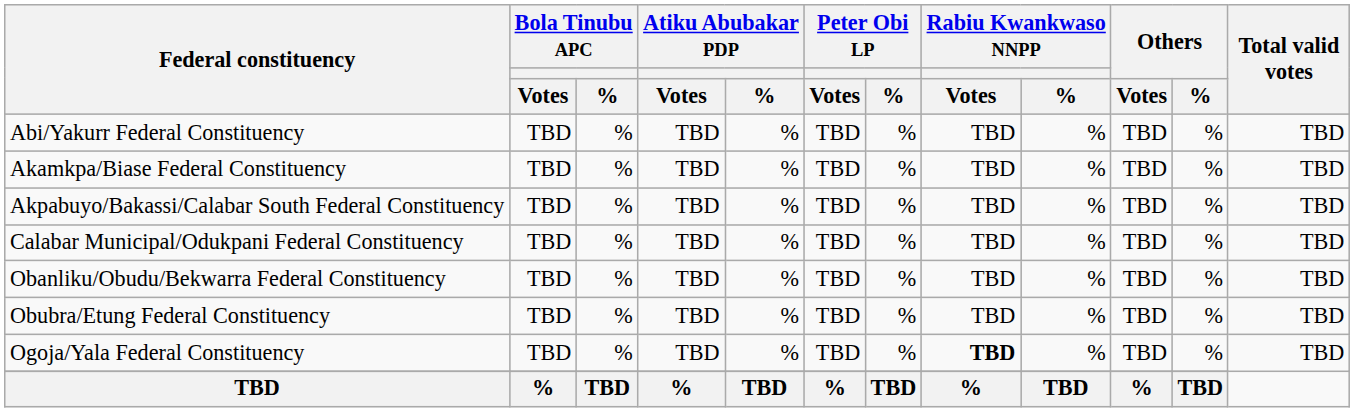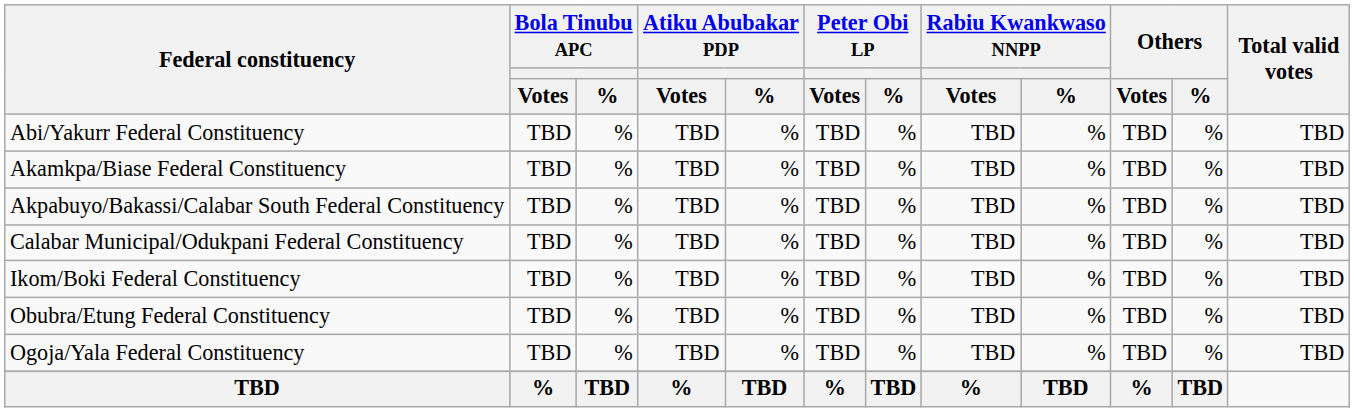+ row: (155, 279)
- row: (228, 279)
(992, 352) bold -> (993, 352) normal
